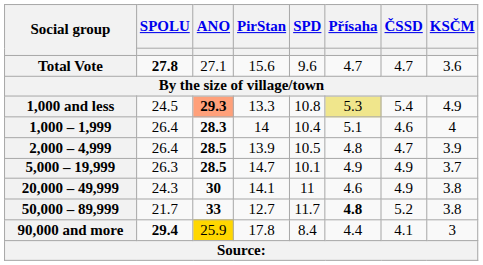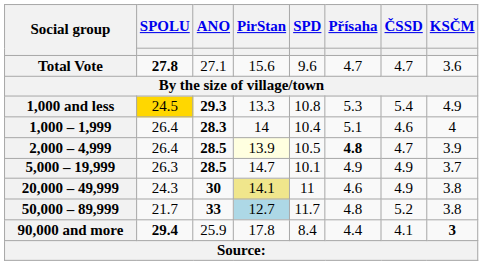(165, 106) no background -> (165, 106) gold background
(213, 106) lightsalmon background -> (213, 106) no background
(353, 106) khaki background -> (353, 106) no background
(262, 148) no background -> (262, 148) lightyellow background
(353, 148) normal -> (353, 148) bold
(262, 189) no background -> (262, 189) khaki background
(262, 209) no background -> (262, 209) lightblue background
(353, 209) bold -> (353, 209) normal
(213, 230) gold background -> (213, 230) no background
(452, 230) normal -> (452, 230) bold
